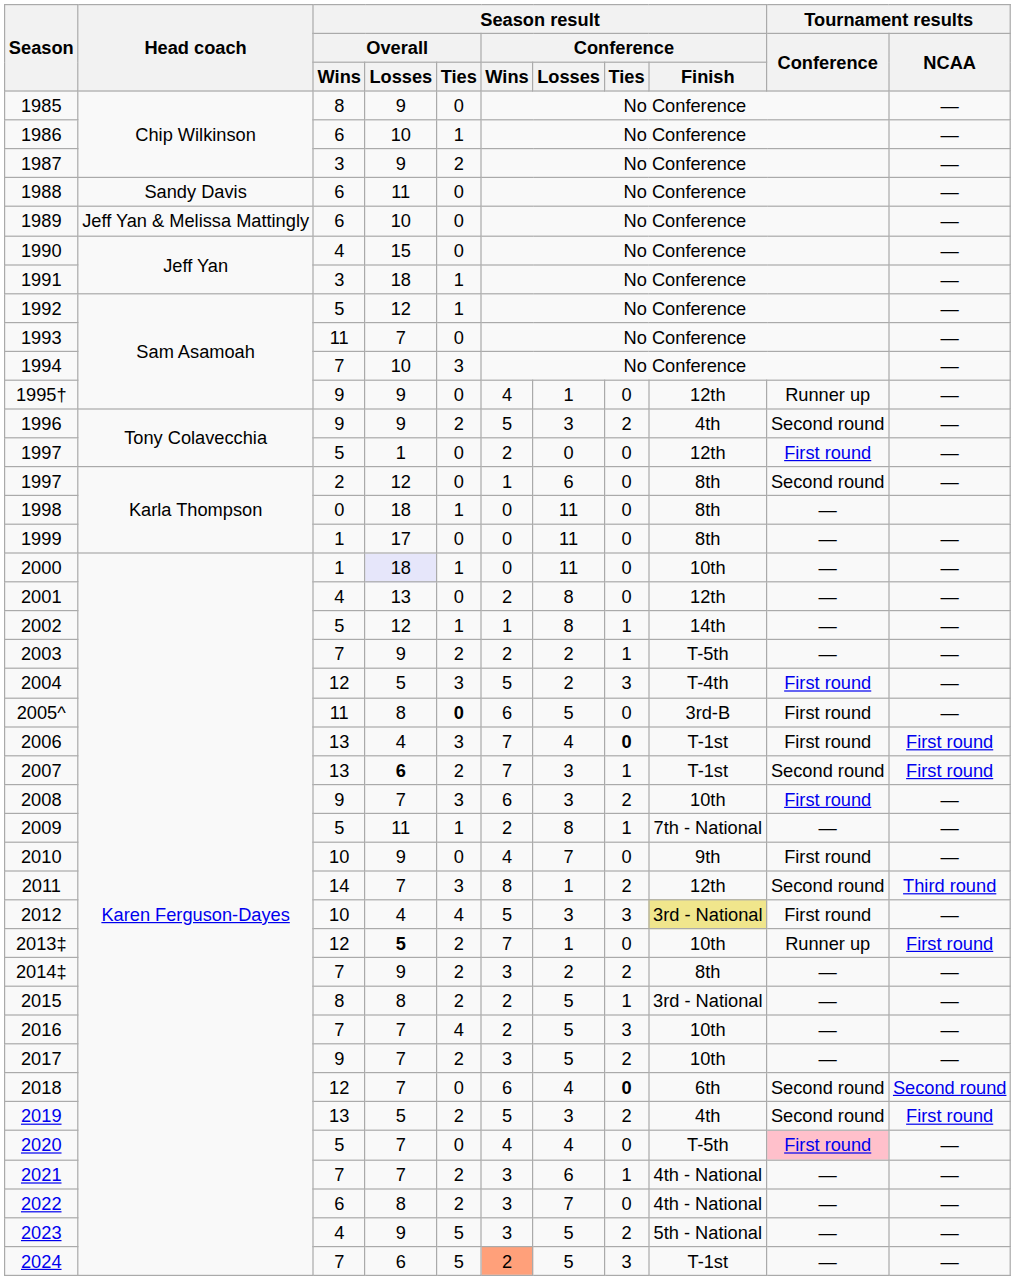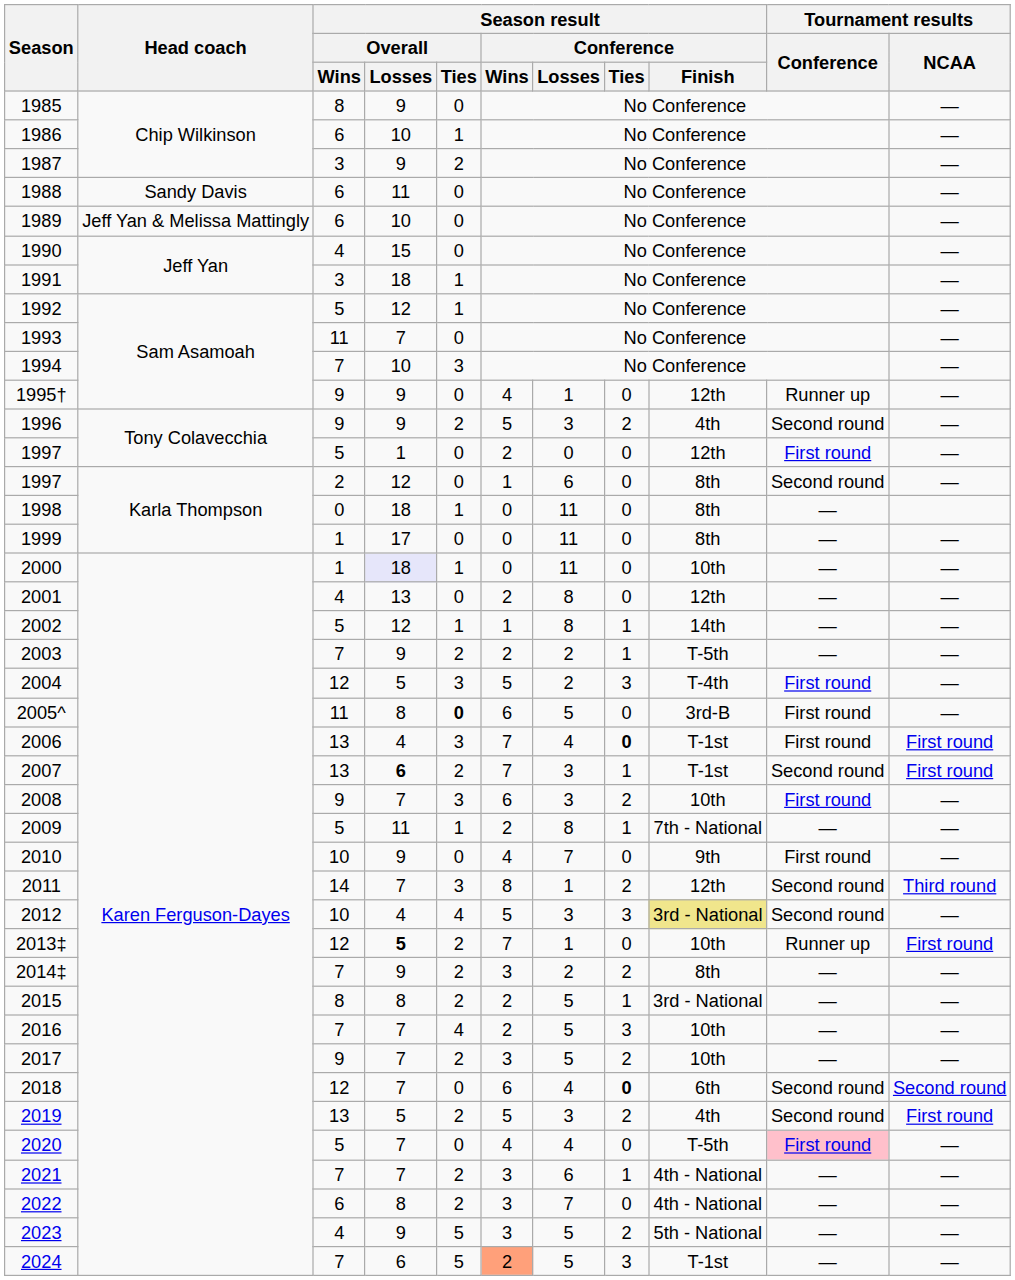(828, 914) First round -> (828, 914) Second round
